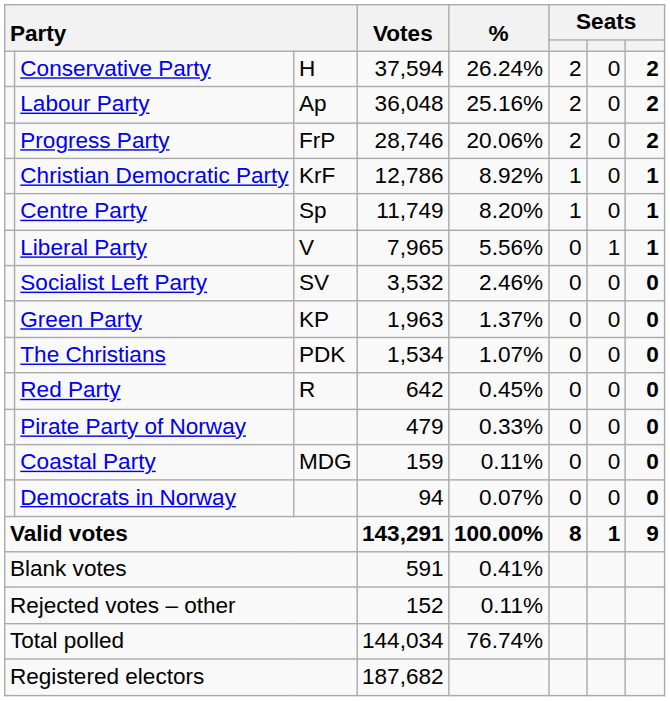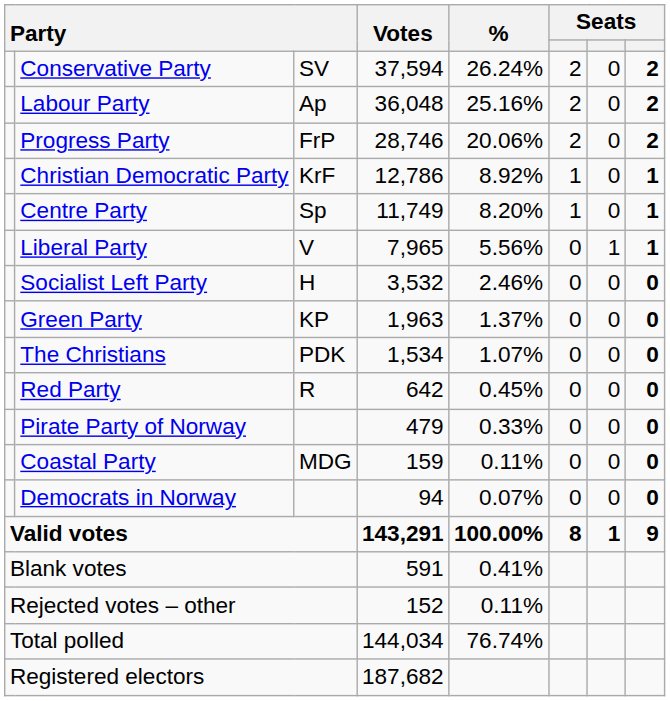(307, 68) H -> (314, 68) SV
(314, 283) SV -> (307, 283) H
